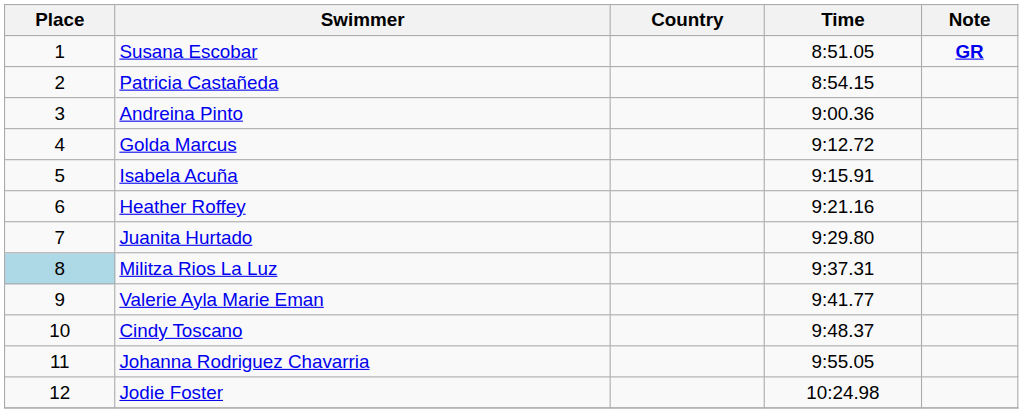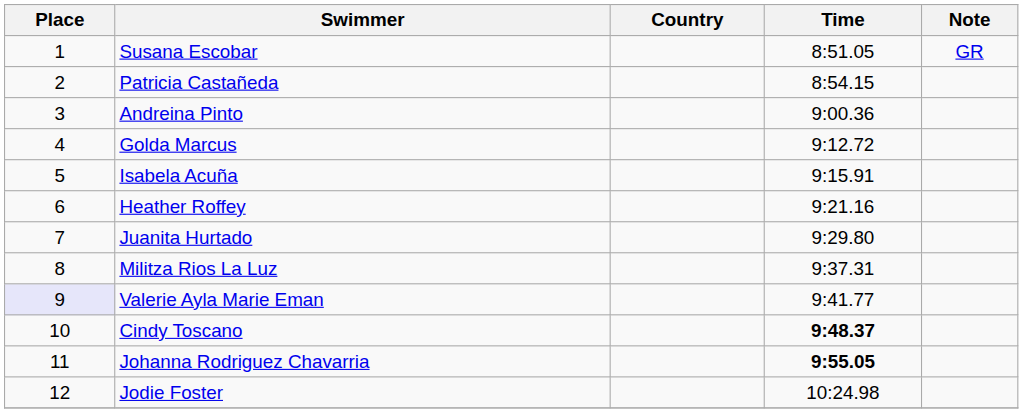(970, 50) bold -> (970, 50) normal
(60, 268) lightblue background -> (60, 268) no background
(60, 299) no background -> (60, 299) lavender background
(843, 330) normal -> (843, 330) bold
(843, 361) normal -> (843, 361) bold
